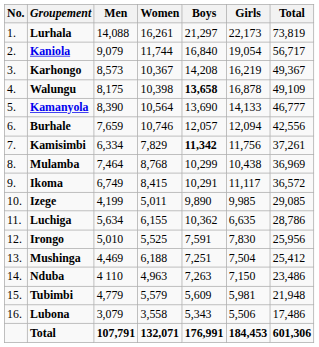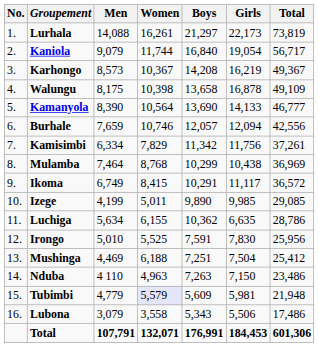(201, 88) bold -> (201, 88) normal
(201, 145) bold -> (201, 145) normal
(154, 295) no background -> (154, 295) lavender background
